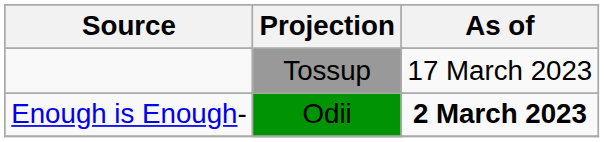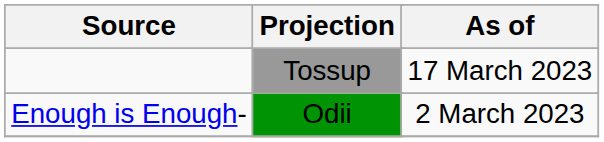(500, 114) bold -> (500, 114) normal
